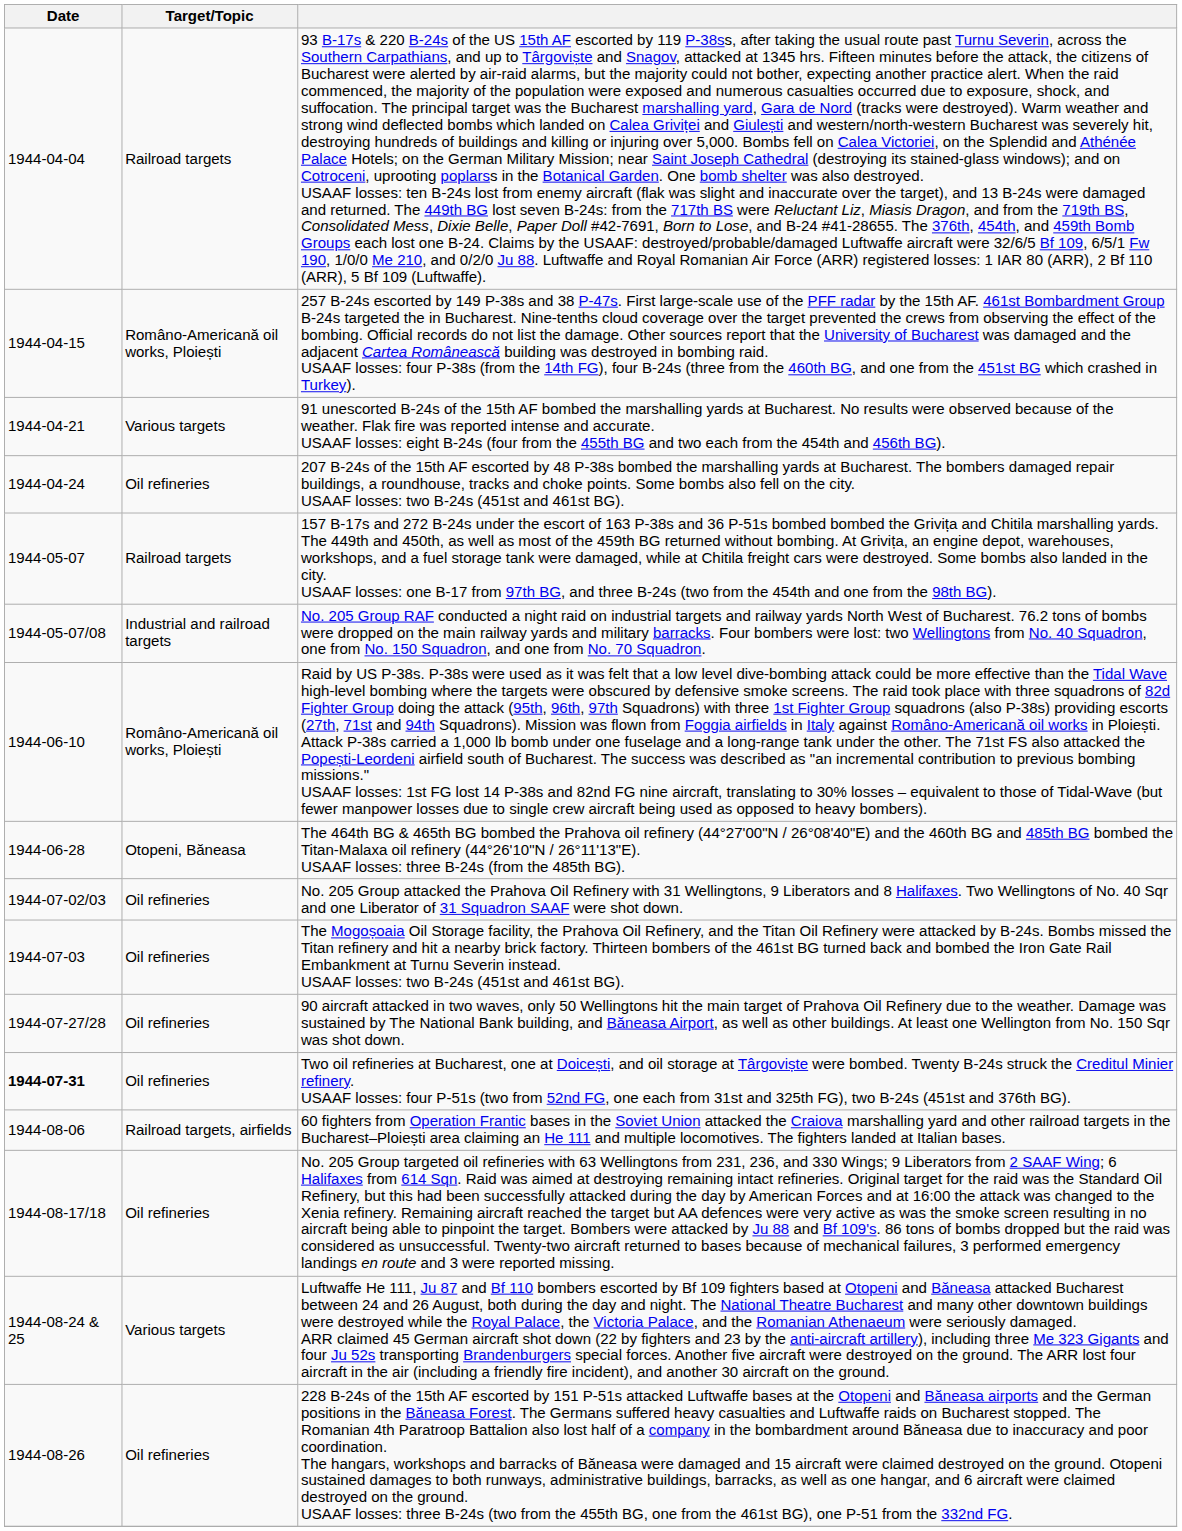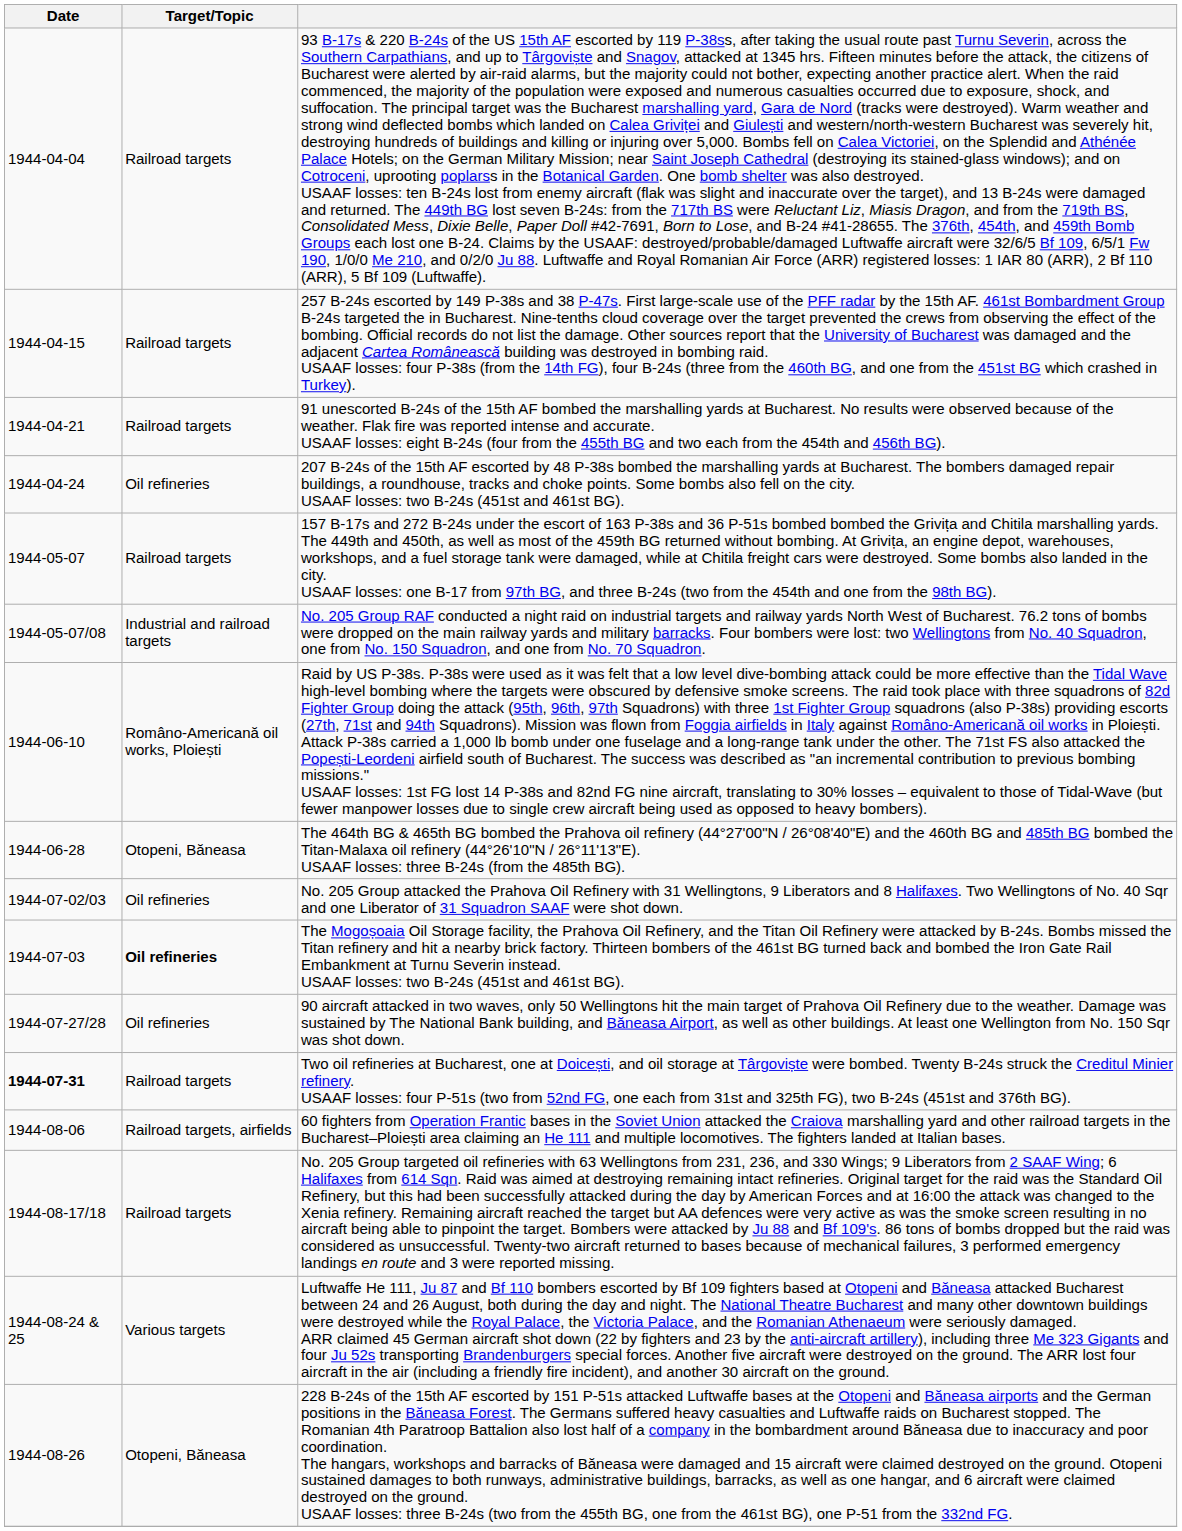(202, 343) Româno-Americană oil works, Ploiești -> (178, 343) Railroad targets
(175, 426) Various targets -> (178, 426) Railroad targets
(167, 957) normal -> (171, 957) bold
(167, 1080) Oil refineries -> (178, 1080) Railroad targets
(167, 1213) Oil refineries -> (178, 1213) Railroad targets
(167, 1455) Oil refineries -> (185, 1455) Otopeni, Băneasa
